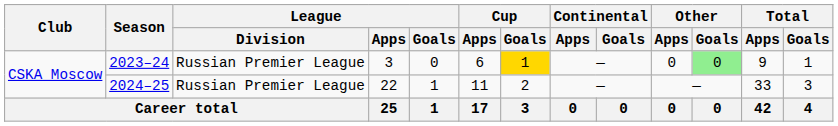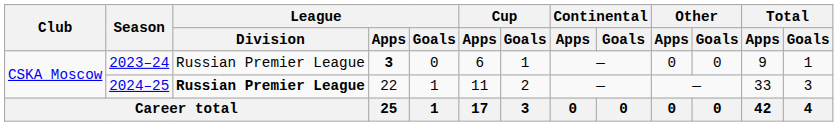(389, 63) normal -> (389, 63) bold
(525, 63) gold background -> (525, 63) no background
(717, 63) lightgreen background -> (717, 63) no background
(270, 86) normal -> (270, 86) bold
